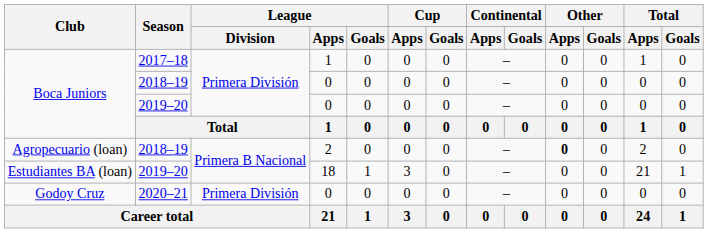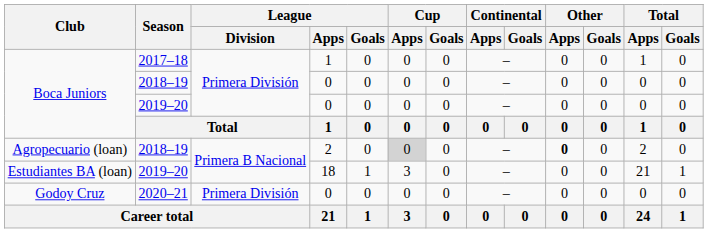(407, 149) no background -> (407, 149) lightgrey background
